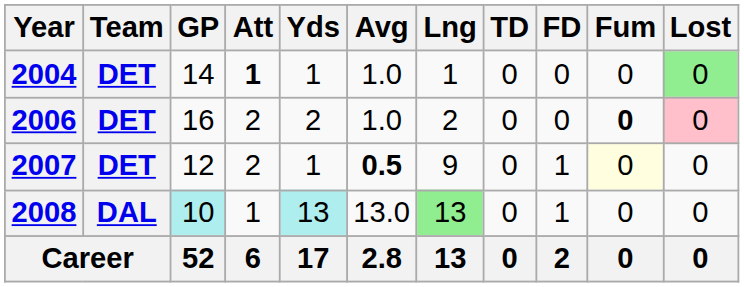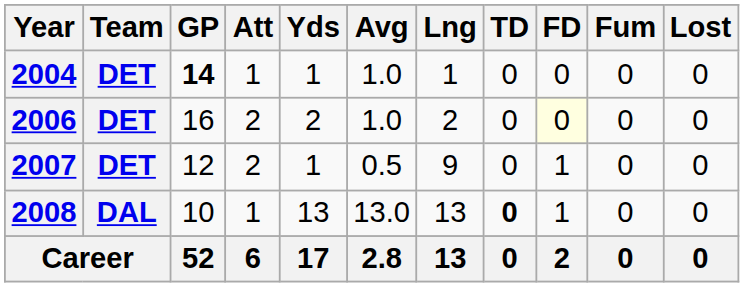(198, 73) normal -> (198, 73) bold
(253, 73) bold -> (253, 73) normal
(700, 73) lightgreen background -> (700, 73) no background
(562, 119) no background -> (562, 119) lightyellow background
(625, 119) bold -> (625, 119) normal
(700, 119) pink background -> (700, 119) no background
(382, 166) bold -> (382, 166) normal
(625, 166) lightyellow background -> (625, 166) no background
(198, 212) paleturquoise background -> (198, 212) no background
(313, 212) paleturquoise background -> (313, 212) no background
(450, 212) lightgreen background -> (450, 212) no background
(510, 212) normal -> (510, 212) bold
